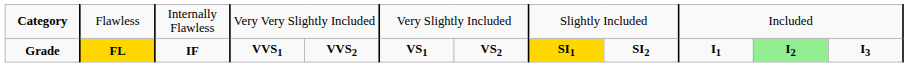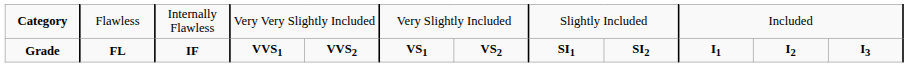(118, 50) gold background -> (118, 50) no background
(566, 50) gold background -> (566, 50) no background
(791, 50) lightgreen background -> (791, 50) no background
